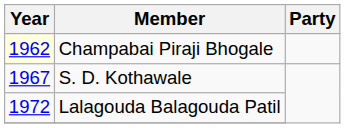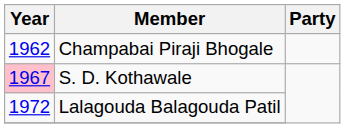(30, 48) lightyellow background -> (30, 48) no background
(30, 78) no background -> (30, 78) pink background
